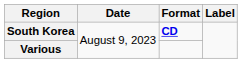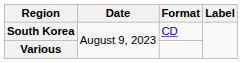(170, 31) bold -> (170, 31) normal
